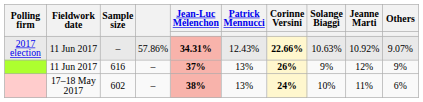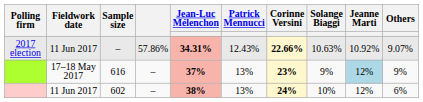(73, 67) 11 Jun 2017 -> (73, 72) 17–18 May 2017
(287, 67) 26% -> (287, 72) 23%
(364, 67) no background -> (364, 72) lightblue background
(73, 86) 17–18 May 2017 -> (73, 91) 11 Jun 2017
(364, 86) 11% -> (364, 91) 12%
